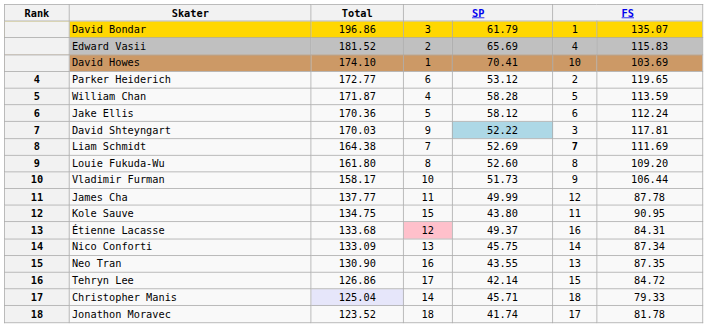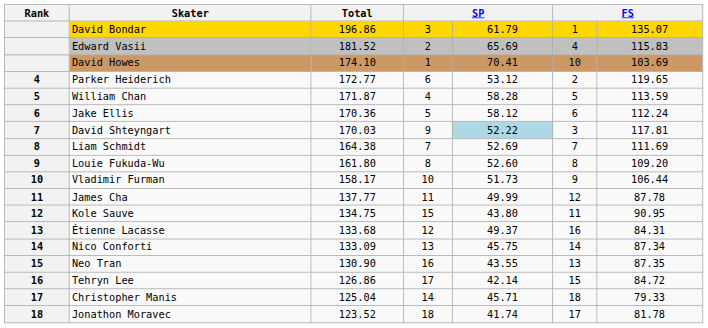(575, 147) bold -> (575, 147) normal
(428, 230) pink background -> (428, 230) no background
(357, 297) lavender background -> (357, 297) no background
